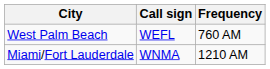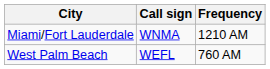rows swapped: (71, 54) <-> (57, 34)
